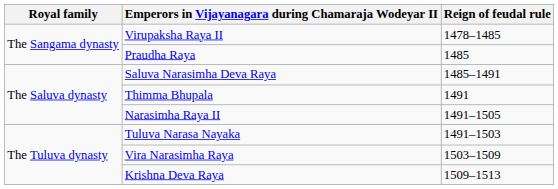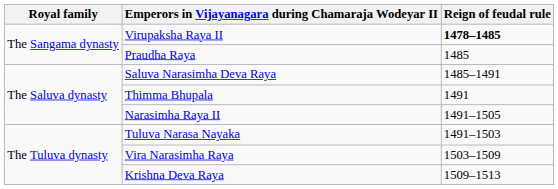(472, 34) normal -> (472, 34) bold
